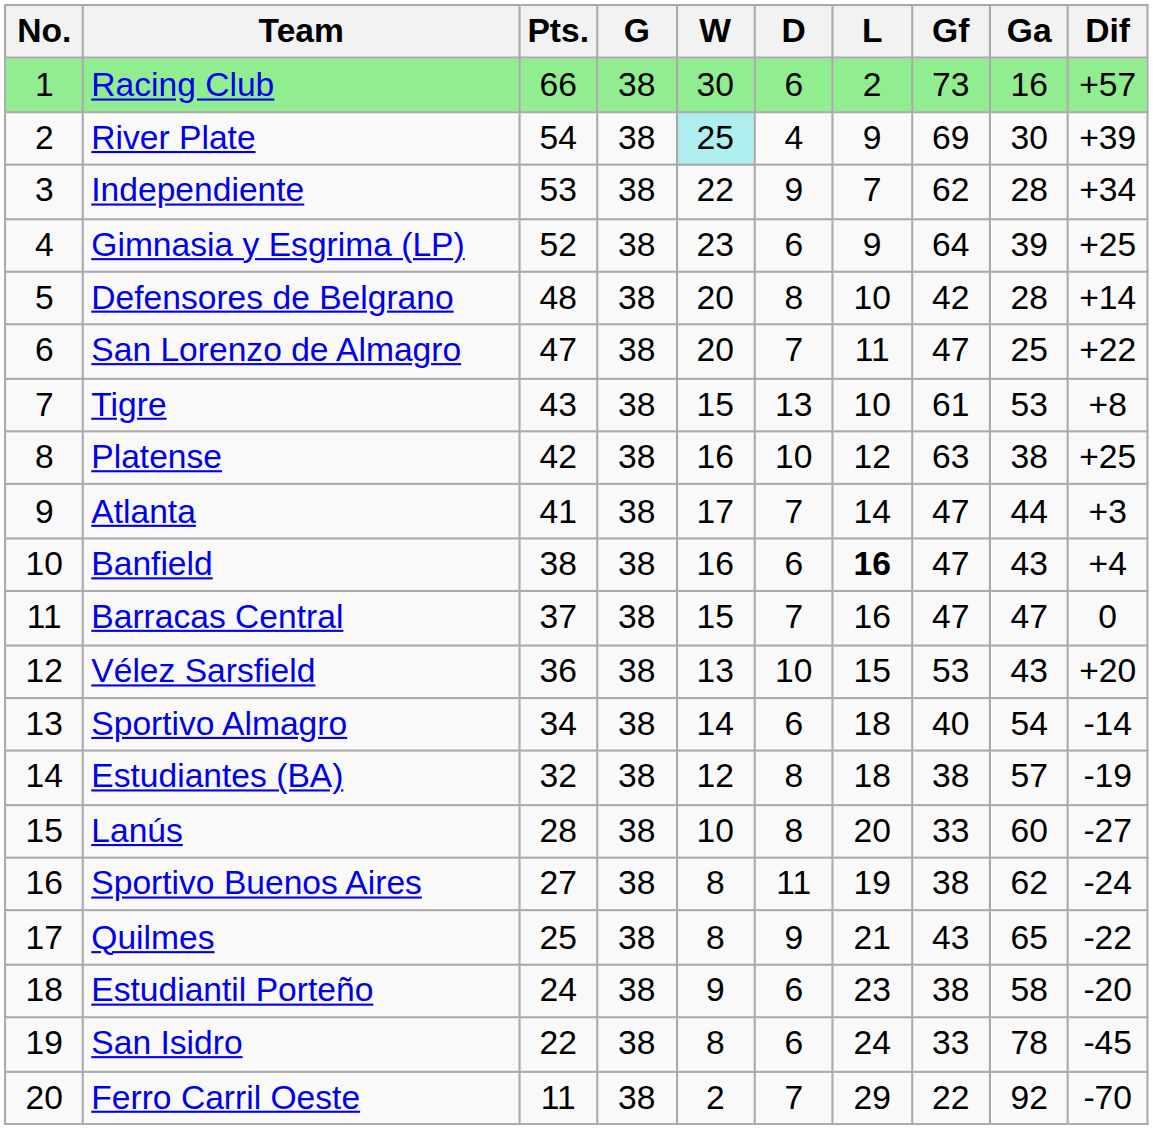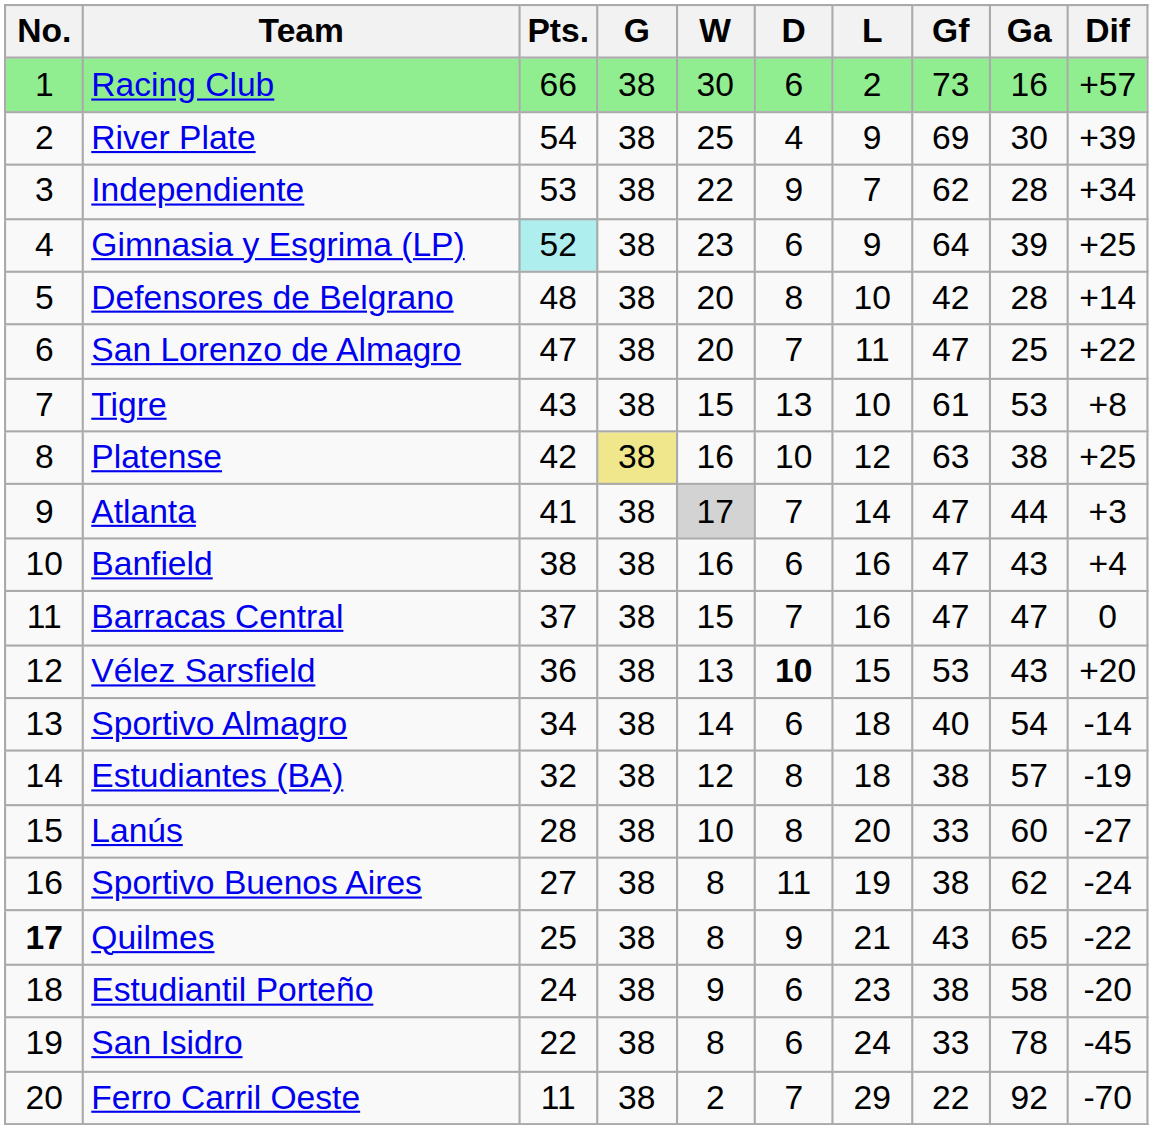(715, 137) paleturquoise background -> (715, 137) no background
(558, 244) no background -> (558, 244) paleturquoise background
(637, 457) no background -> (637, 457) khaki background
(715, 510) no background -> (715, 510) lightgrey background
(872, 564) bold -> (872, 564) normal
(794, 670) normal -> (794, 670) bold
(44, 937) normal -> (44, 937) bold
